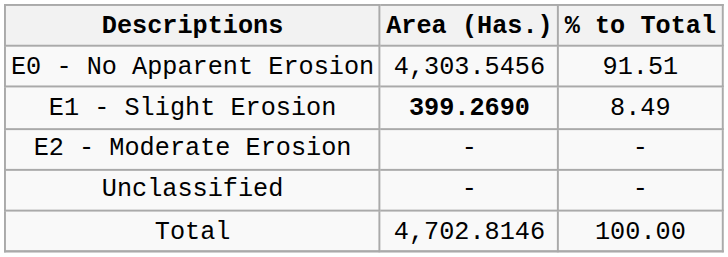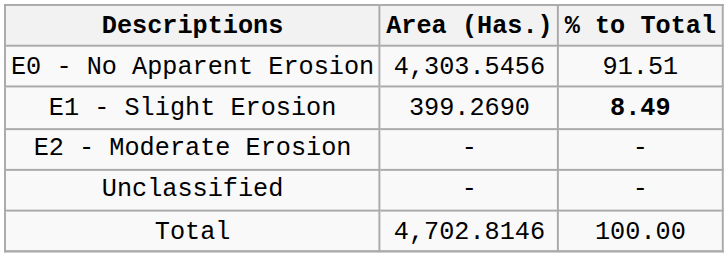(469, 108) bold -> (469, 108) normal
(640, 108) normal -> (640, 108) bold
